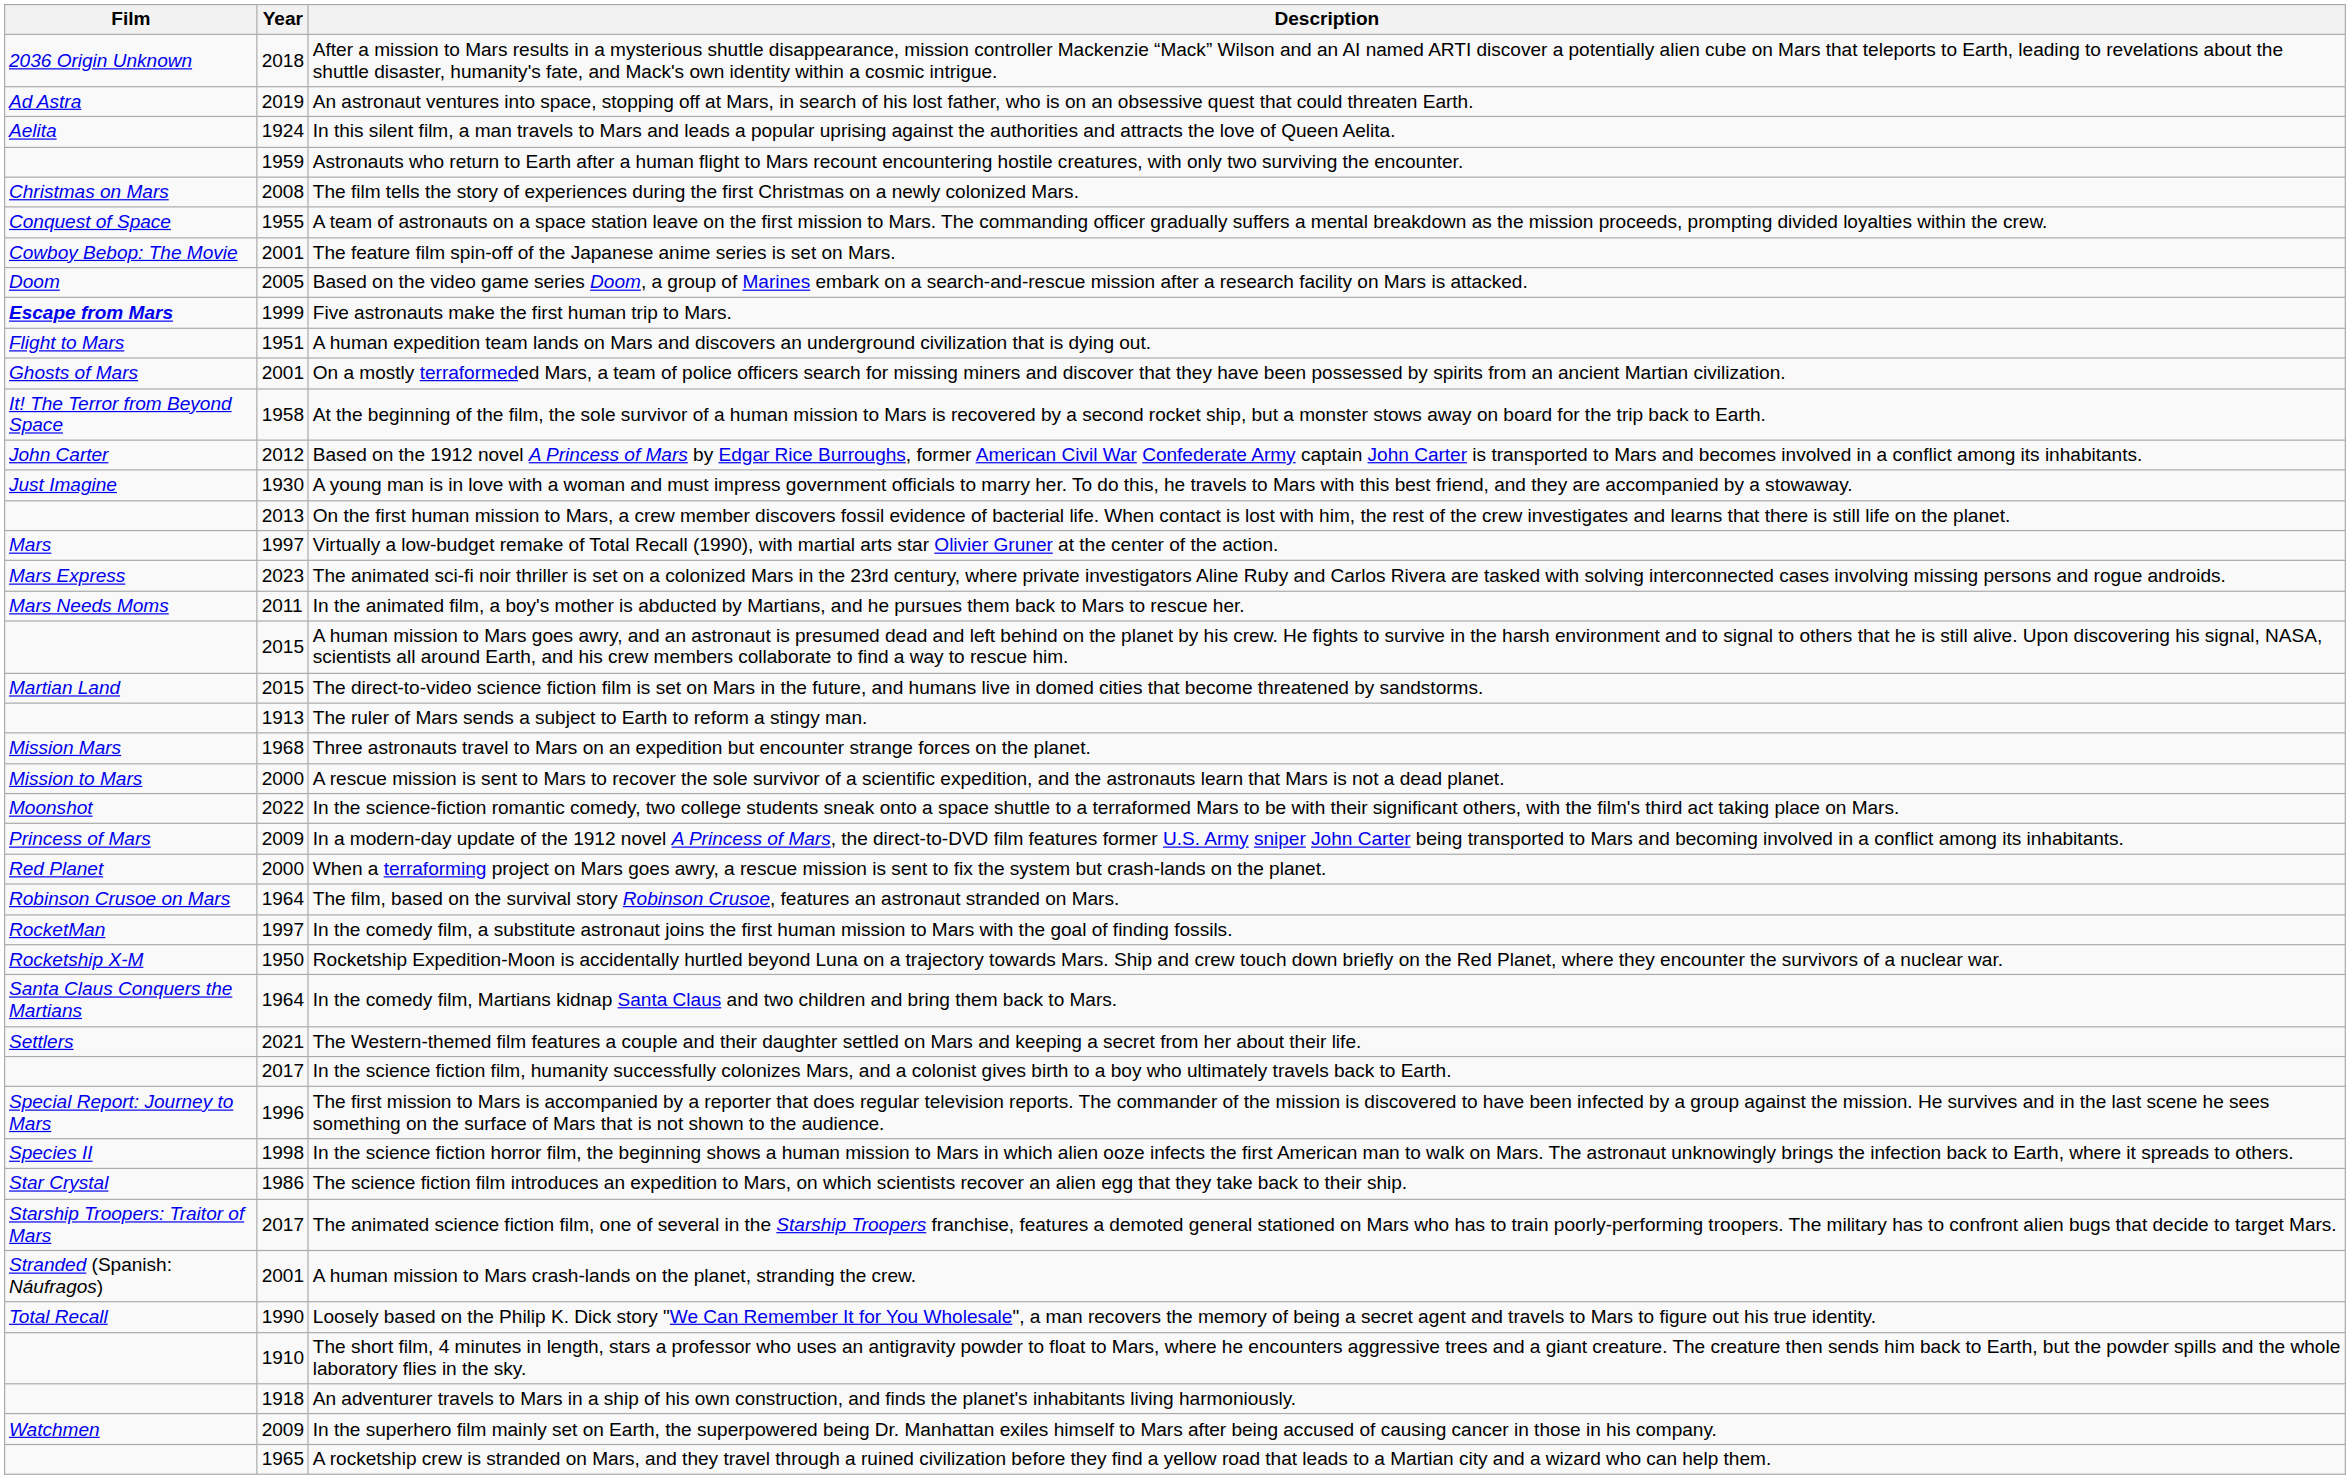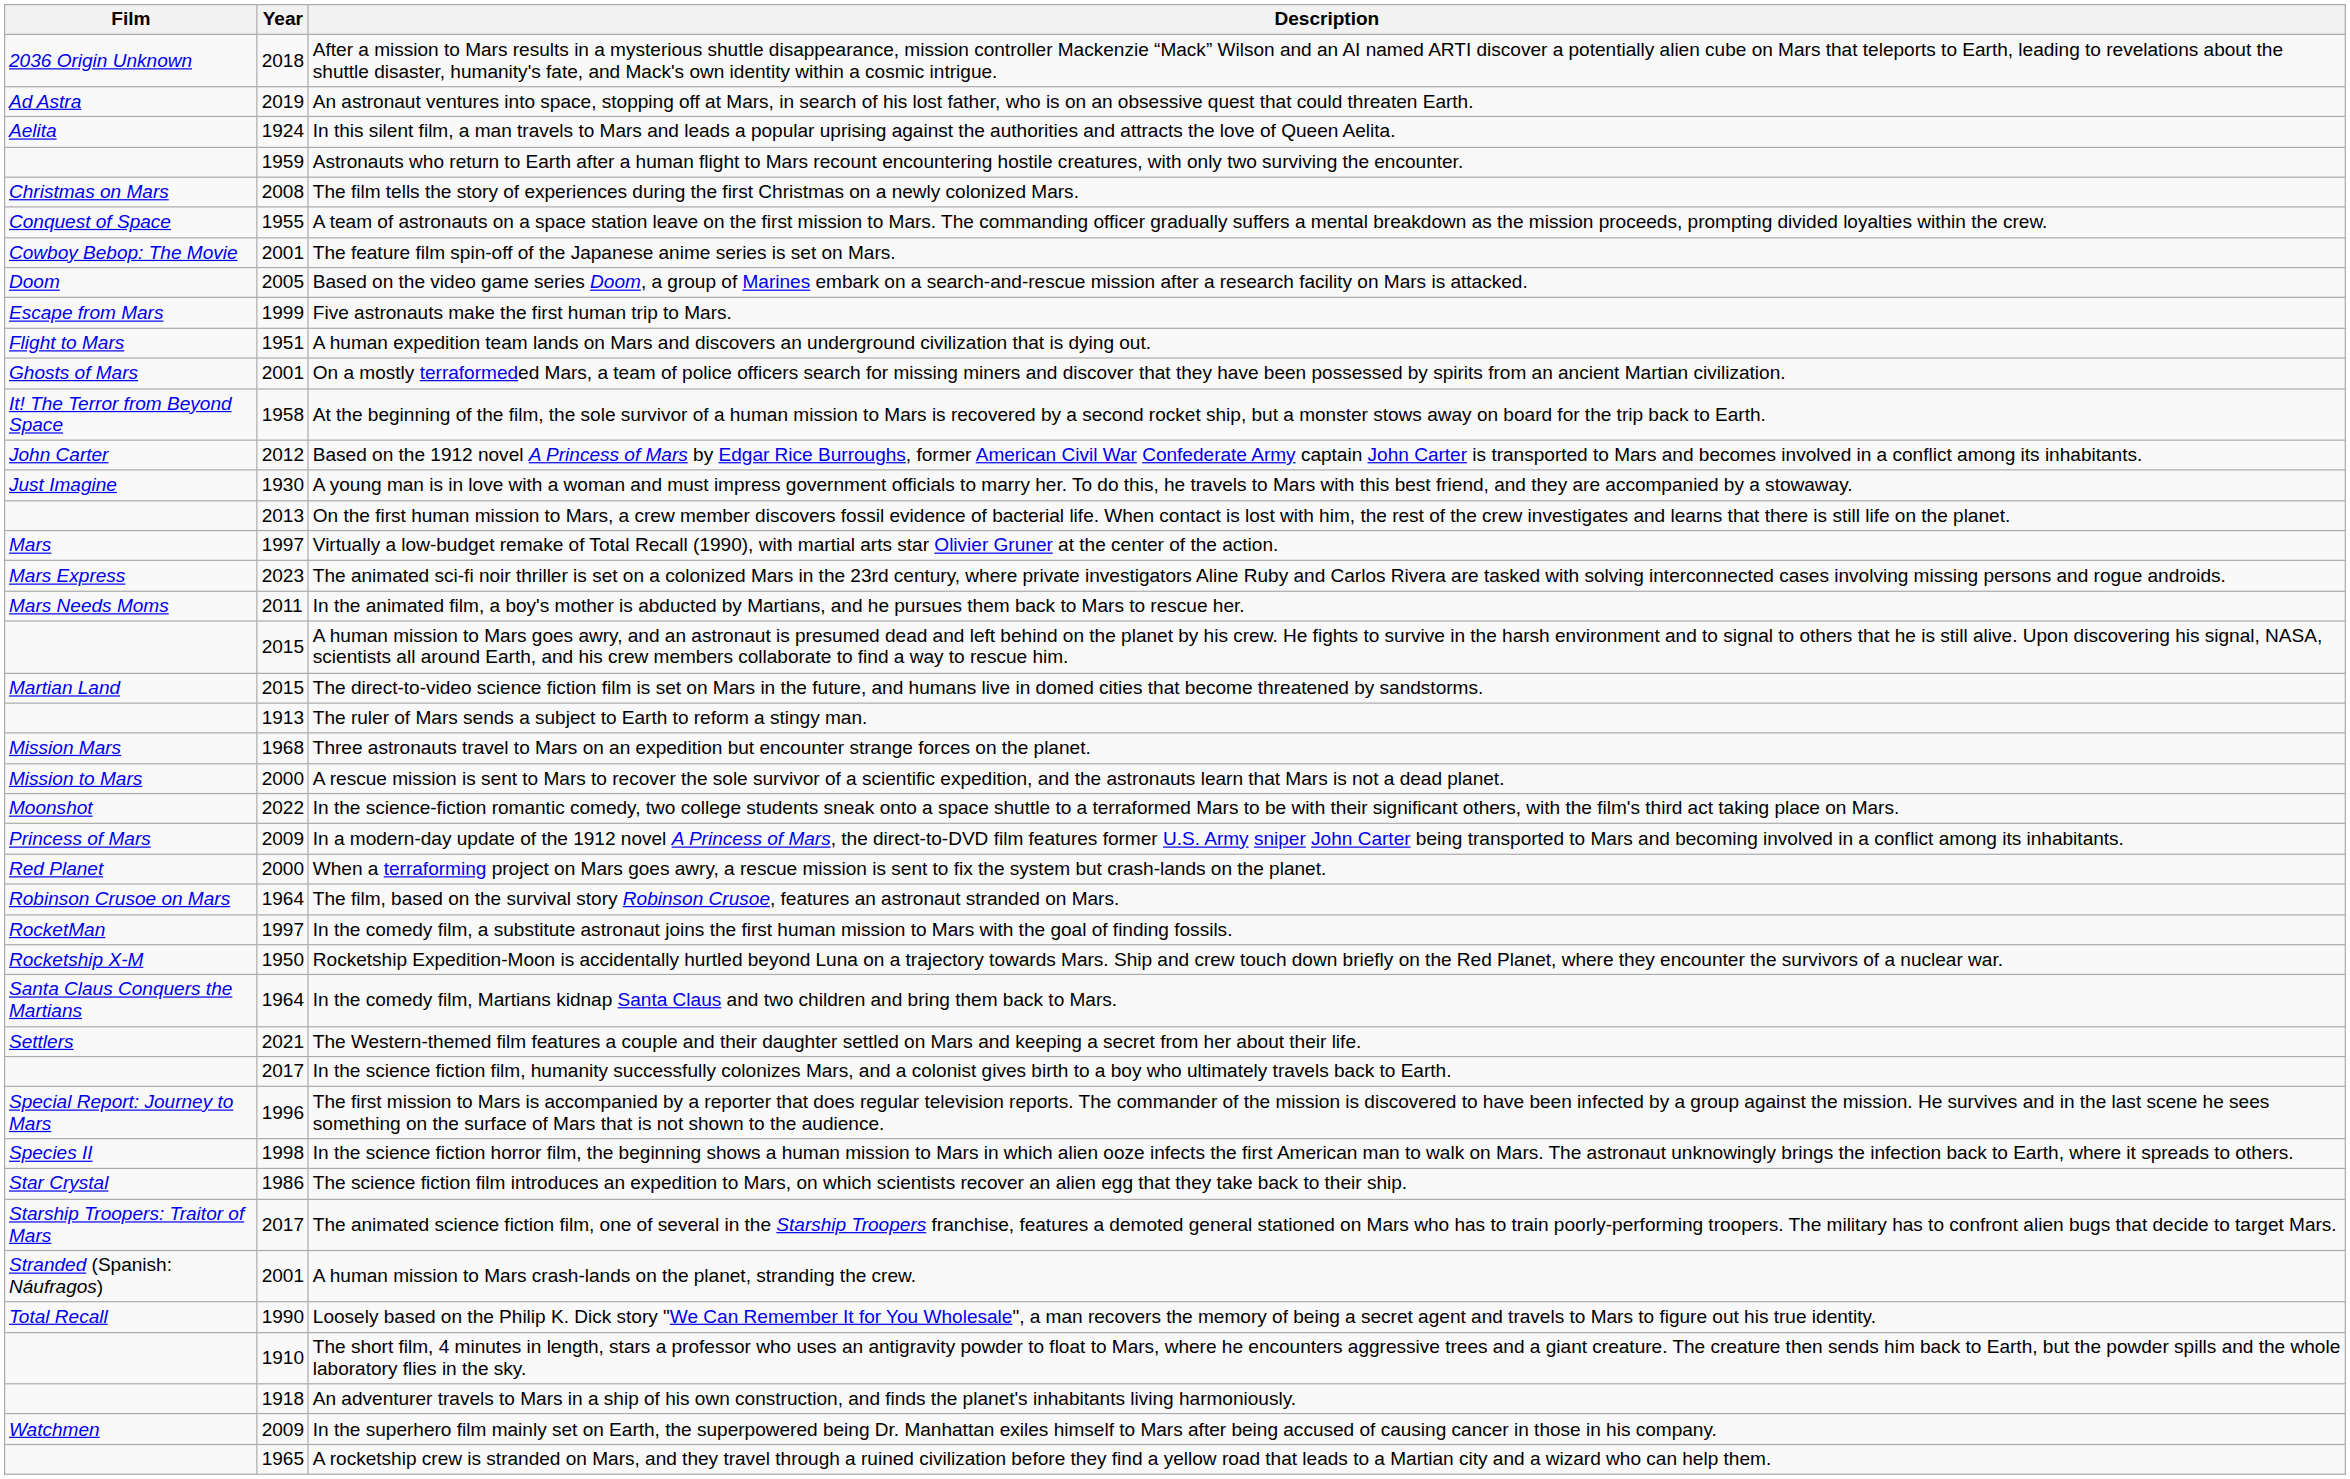(91, 312) bold -> (86, 312) normal
